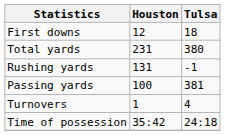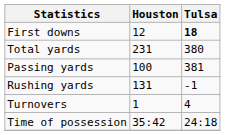(191, 31) normal -> (191, 31) bold
rows swapped: (50, 68) <-> (50, 86)
